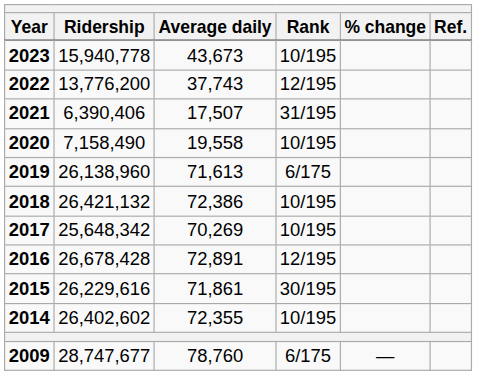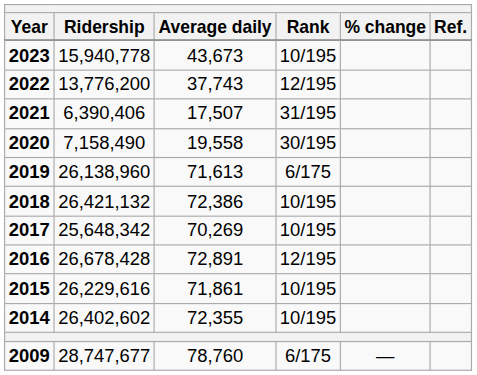(308, 142) 10/195 -> (308, 142) 30/195
(308, 288) 30/195 -> (308, 288) 10/195
